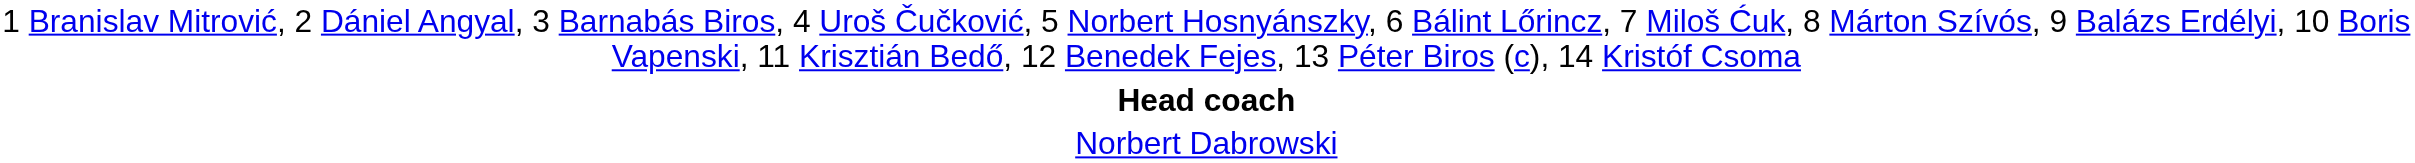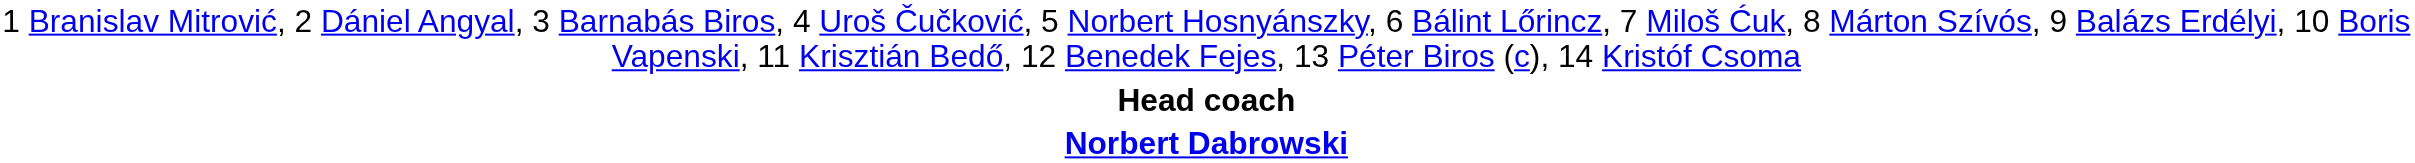(1206, 144) normal -> (1206, 144) bold
